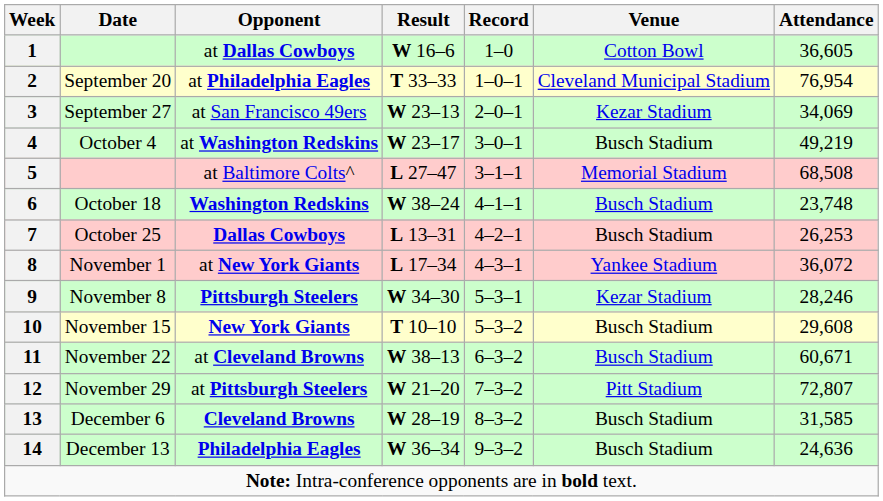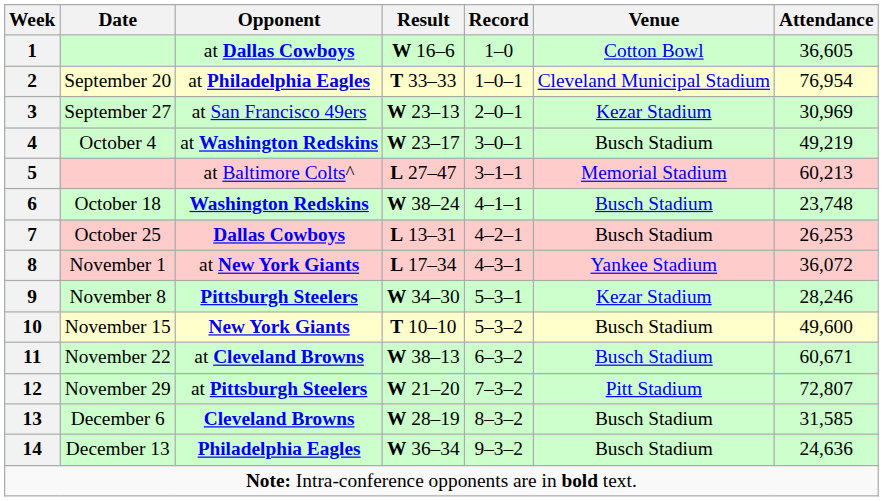(826, 111) 34,069 -> (826, 111) 30,969
(826, 173) 68,508 -> (826, 173) 60,213
(826, 326) 29,608 -> (826, 326) 49,600
